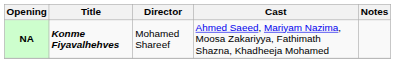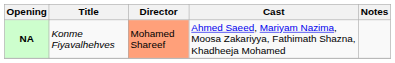(85, 39) bold -> (83, 39) normal
(157, 39) no background -> (153, 39) lightsalmon background
